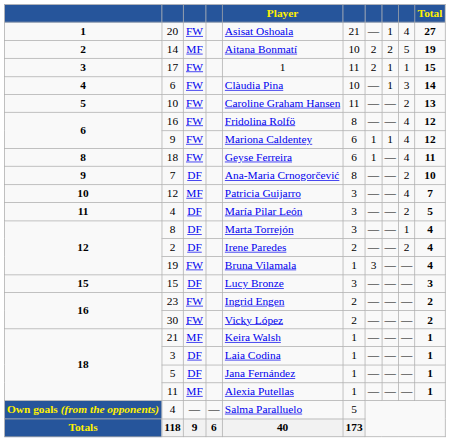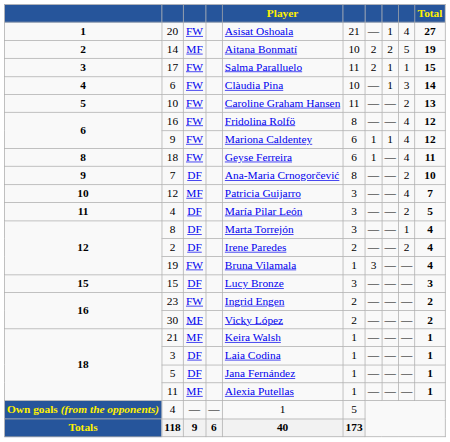(283, 67) 1 -> (263, 67) Salma Paralluelo
(195, 319) FW -> (195, 319) MF
(263, 409) Salma Paralluelo -> (283, 409) 1
